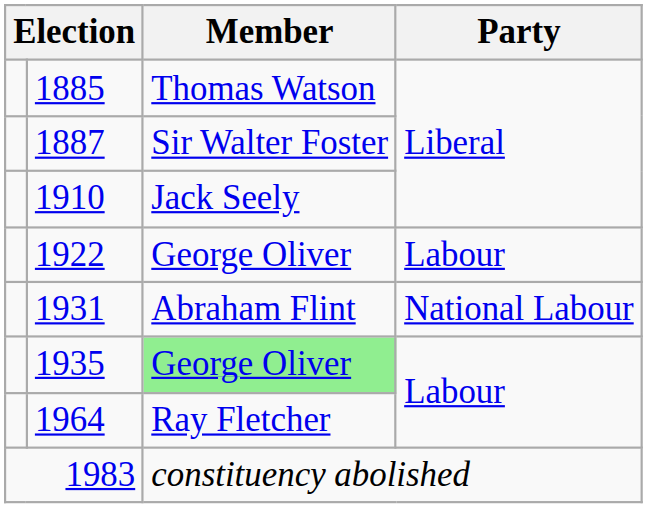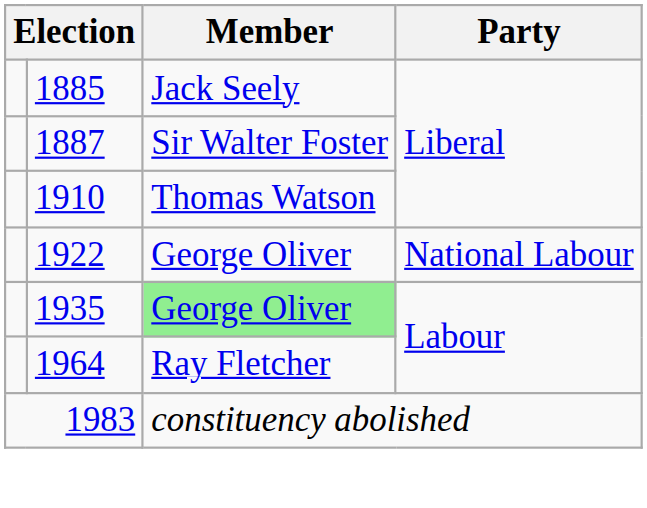(263, 87) Thomas Watson -> (225, 87) Jack Seely
(225, 198) Jack Seely -> (263, 198) Thomas Watson
(455, 253) Labour -> (519, 253) National Labour
- row: (70, 308)
